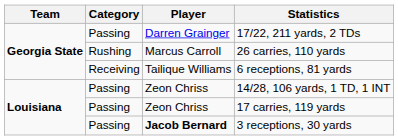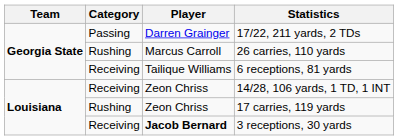(109, 88) Passing -> (114, 88) Receiving
(109, 107) Passing -> (110, 107) Rushing
(109, 125) Passing -> (114, 125) Receiving
